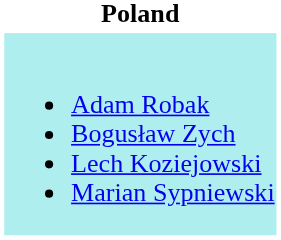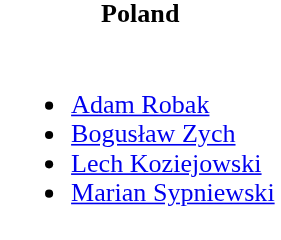(140, 149) paleturquoise background -> (140, 149) no background
